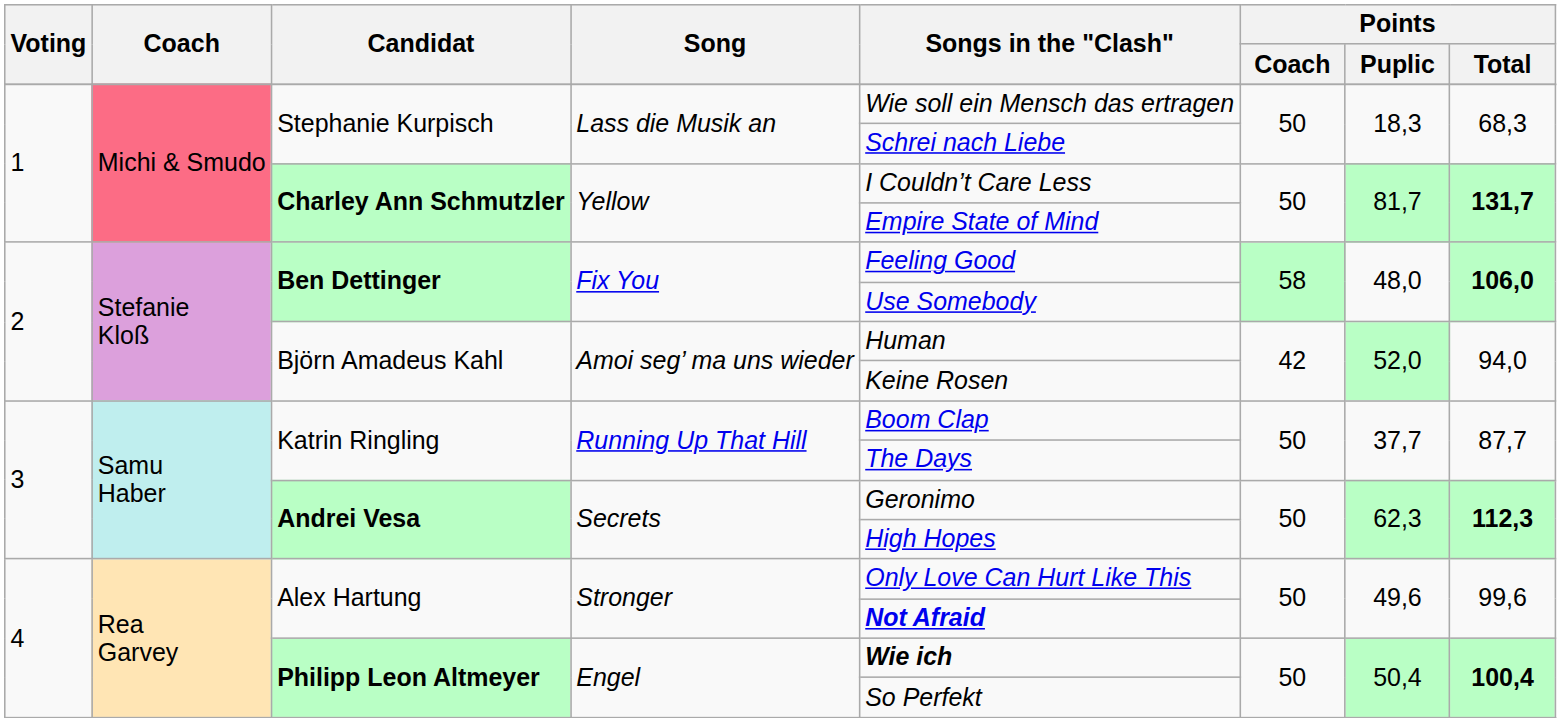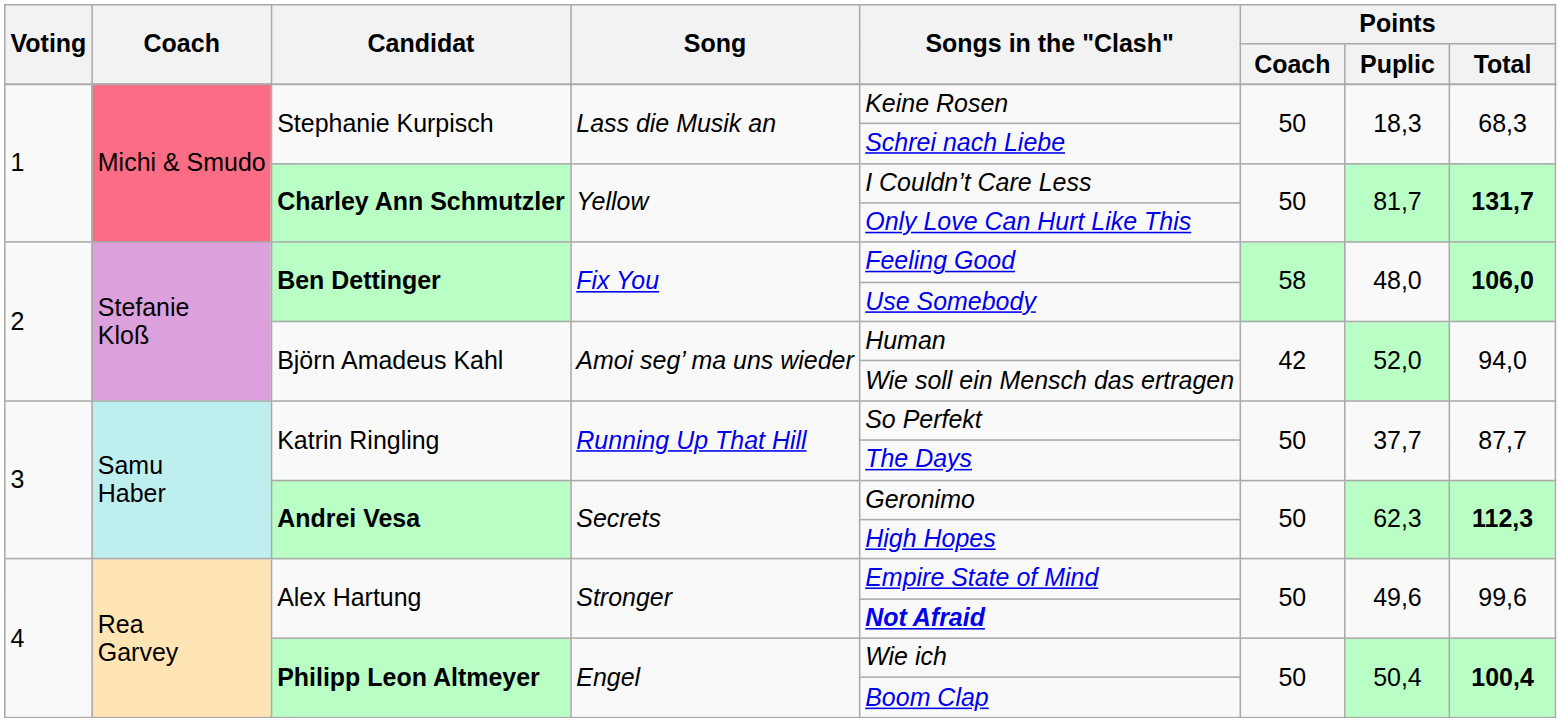(1050, 103) Wie soll ein Mensch das ertragen -> (937, 103) Keine Rosen
(982, 222) Empire State of Mind -> (1028, 222) Only Love Can Hurt Like This
(937, 380) Keine Rosen -> (1050, 380) Wie soll ein Mensch das ertragen
(927, 420) Boom Clap -> (923, 420) So Perfekt
(1028, 578) Only Love Can Hurt Like This -> (982, 578) Empire State of Mind
(909, 657) bold -> (906, 657) normal
(923, 697) So Perfekt -> (927, 697) Boom Clap
